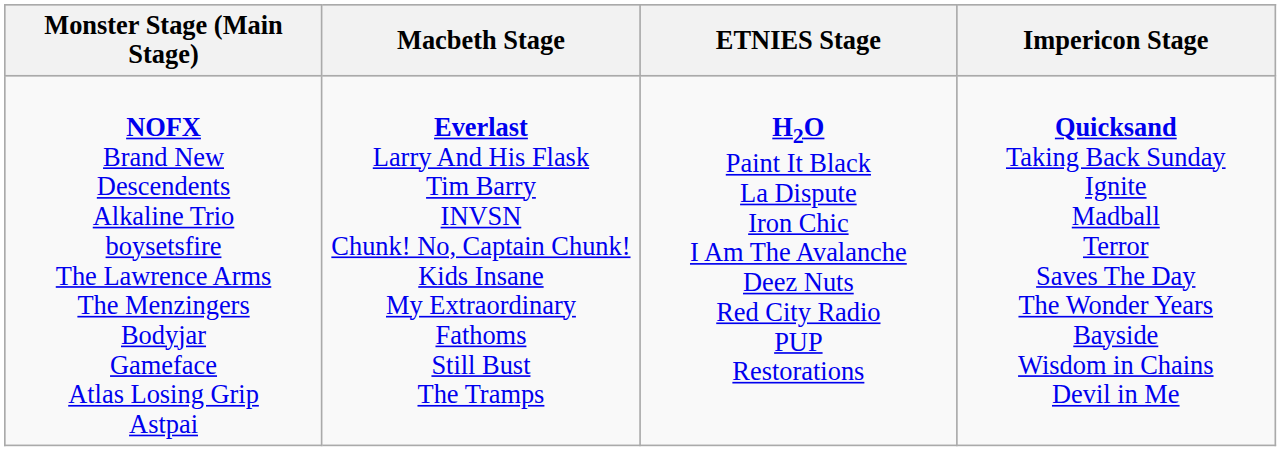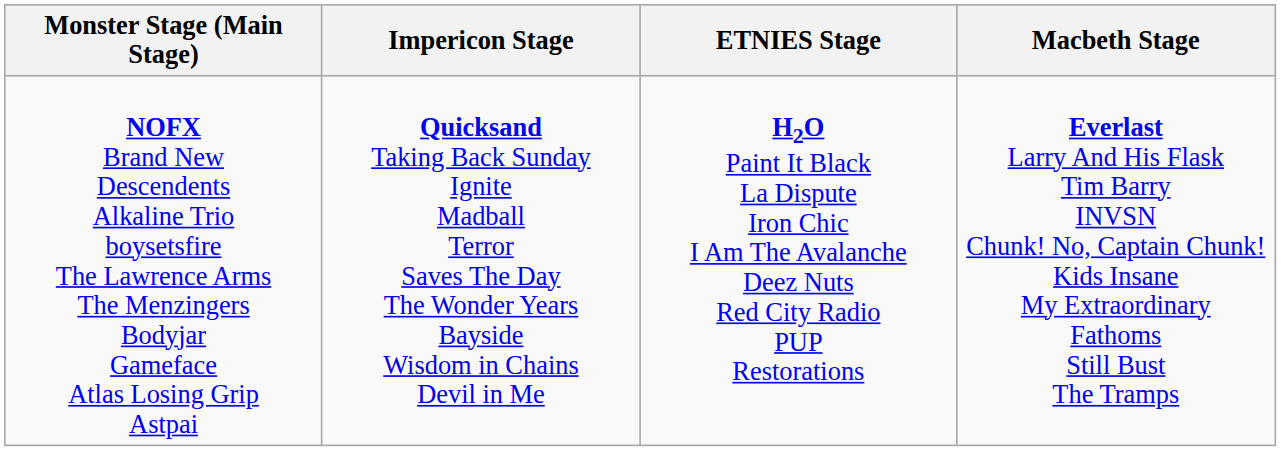columns swapped: (1116, 40) <-> (481, 40)
